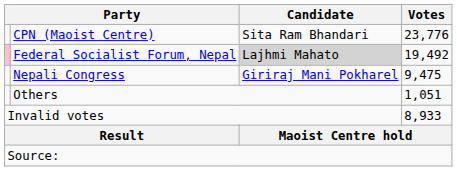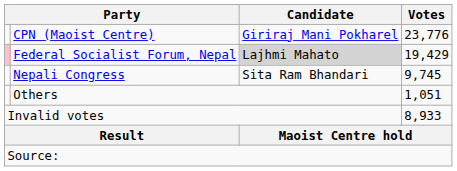(305, 35) Sita Ram Bhandari -> (320, 35) Giriraj Mani Pokharel
(427, 55) 19,492 -> (427, 55) 19,429
(320, 75) Giriraj Mani Pokharel -> (305, 75) Sita Ram Bhandari
(423, 75) 9,475 -> (423, 75) 9,745
